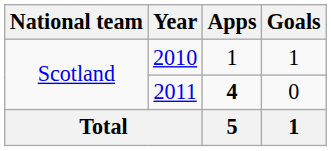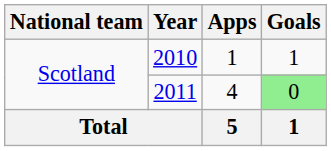(232, 92) bold -> (232, 92) normal
(294, 92) no background -> (294, 92) lightgreen background
